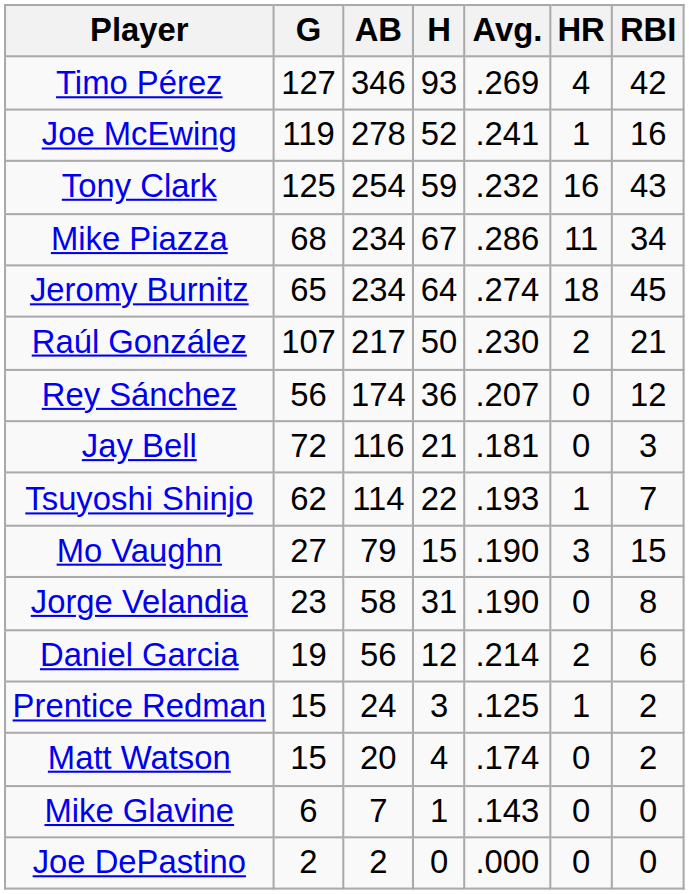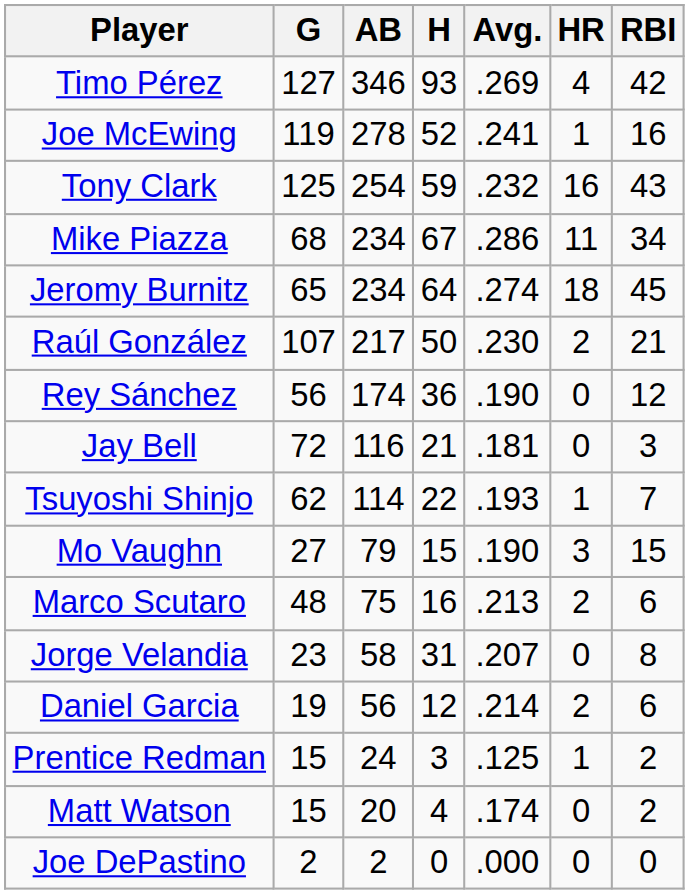(507, 394) .207 -> (507, 394) .190
+ row: (139, 602)
(507, 602) .190 -> (507, 654) .207
- row: (139, 810)
